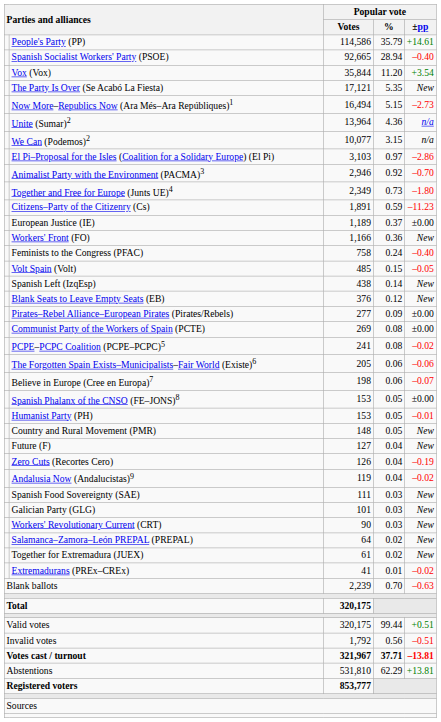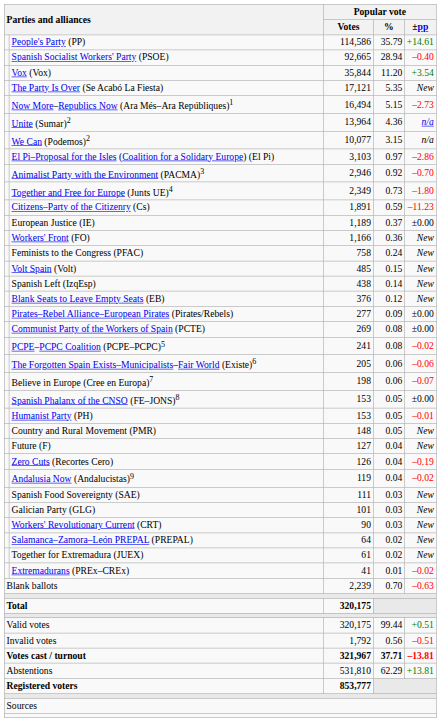(423, 253) –0.40 -> (425, 253) New
(423, 268) –0.05 -> (425, 268) New
